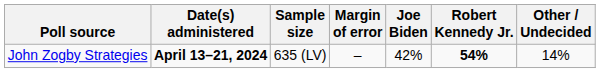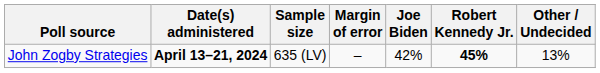(474, 55) 54% -> (474, 55) 45%
(556, 55) 14% -> (556, 55) 13%
